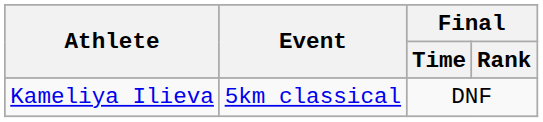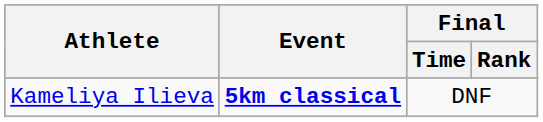(313, 97) normal -> (313, 97) bold
